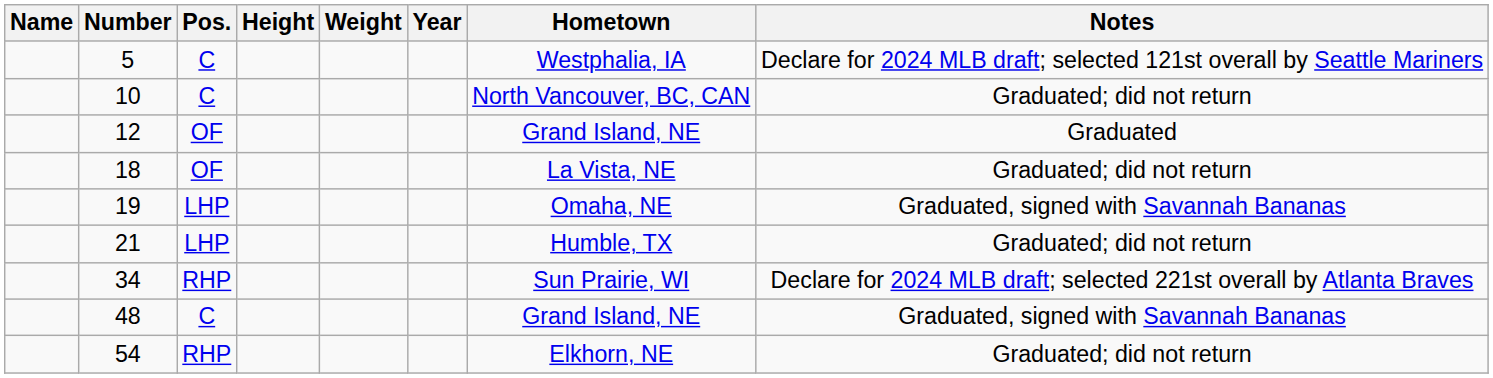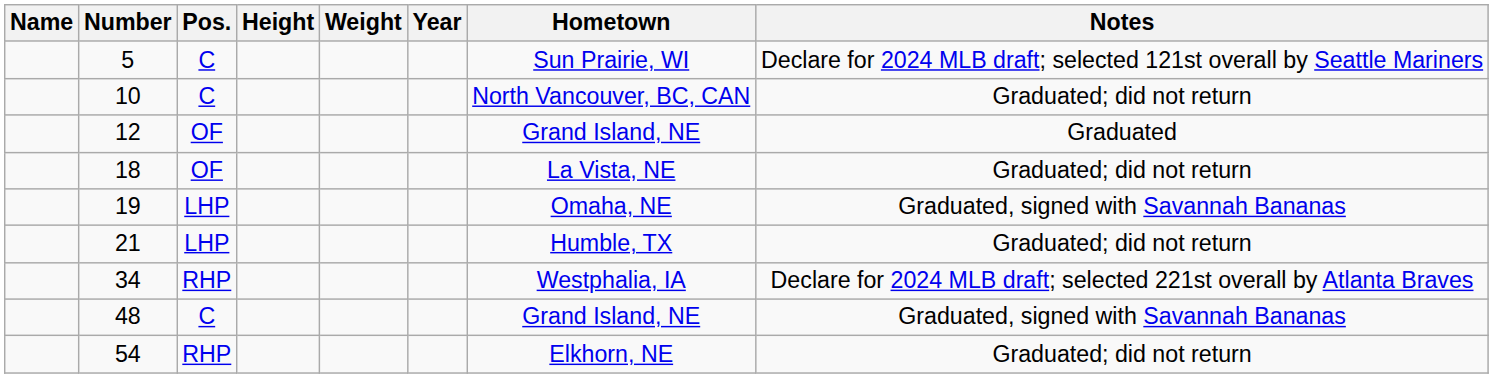(611, 59) Westphalia, IA -> (611, 59) Sun Prairie, WI
(611, 280) Sun Prairie, WI -> (611, 280) Westphalia, IA
